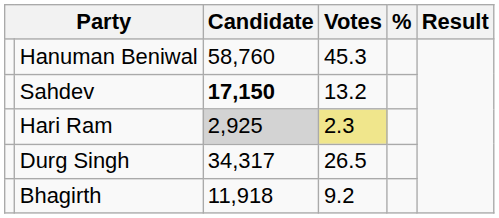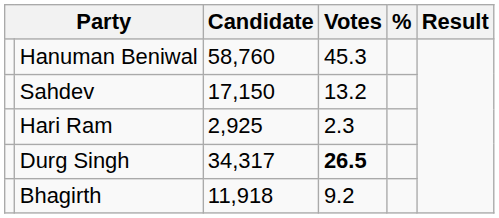(241, 91) bold -> (241, 91) normal
(235, 126) lightgrey background -> (235, 126) no background
(339, 126) khaki background -> (339, 126) no background
(345, 160) normal -> (345, 160) bold
